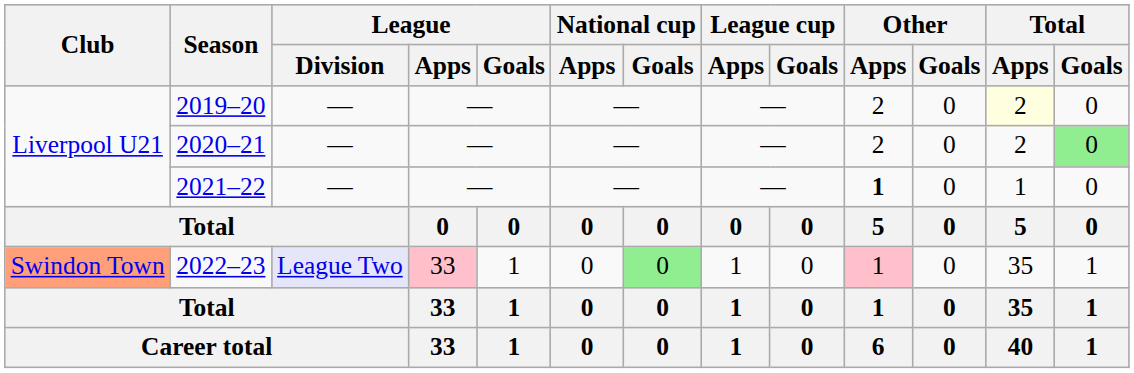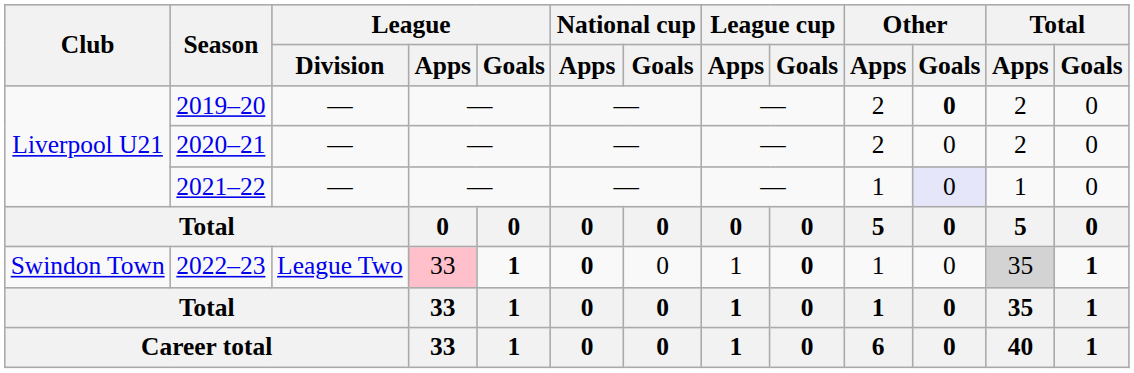(949, 105) normal -> (949, 105) bold
(1020, 105) lightyellow background -> (1020, 105) no background
(1092, 145) lightgreen background -> (1092, 145) no background
(878, 186) bold -> (878, 186) normal
(949, 186) no background -> (949, 186) lavender background
(88, 266) lightsalmon background -> (88, 266) no background
(340, 266) lavender background -> (340, 266) no background
(514, 266) normal -> (514, 266) bold
(587, 266) normal -> (587, 266) bold
(663, 266) lightgreen background -> (663, 266) no background
(807, 266) normal -> (807, 266) bold
(878, 266) pink background -> (878, 266) no background
(1020, 266) no background -> (1020, 266) lightgrey background
(1092, 266) normal -> (1092, 266) bold
